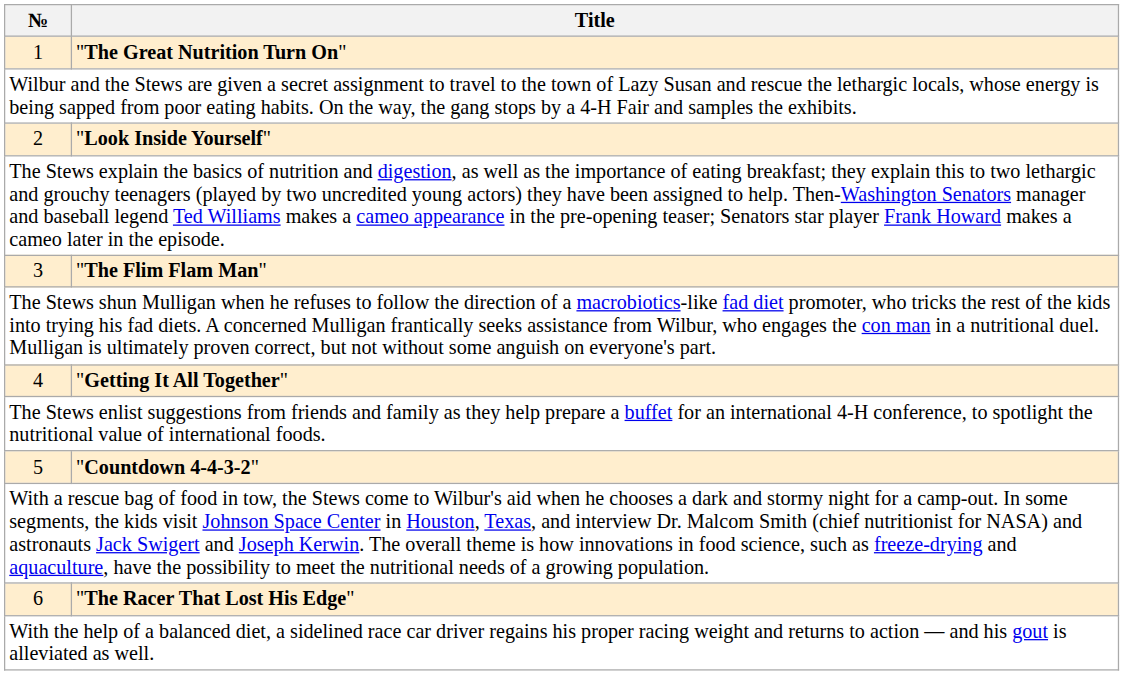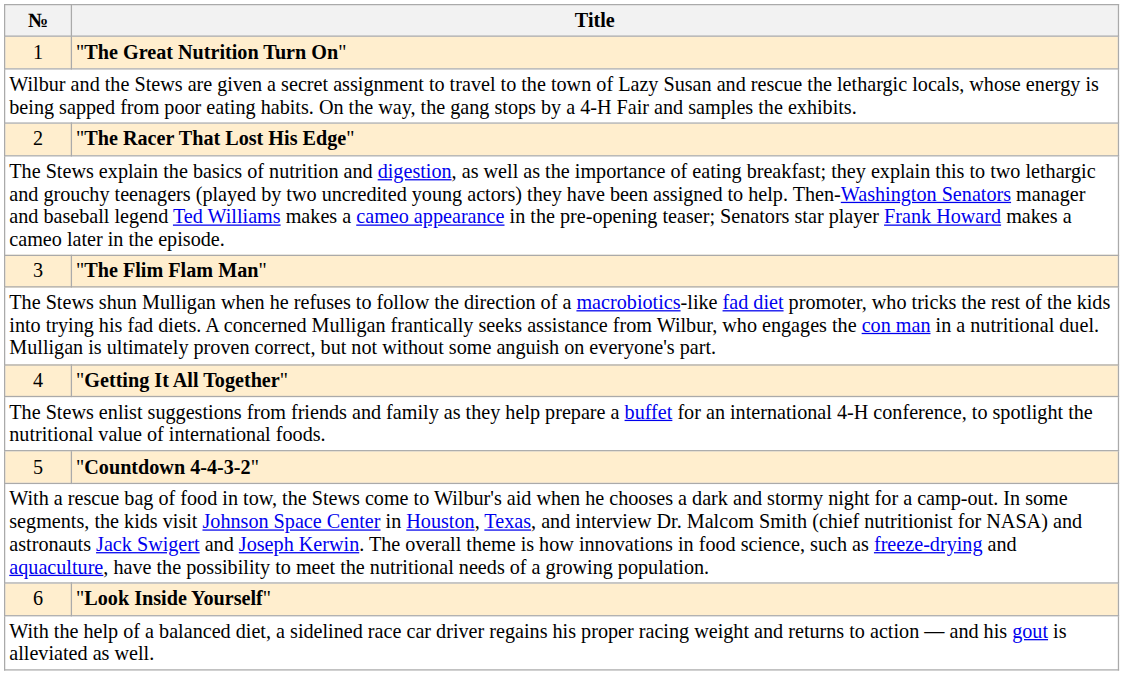(174, 139) "Look Inside Yourself" -> (215, 139) "The Racer That Lost His Edge"
(215, 598) "The Racer That Lost His Edge" -> (174, 598) "Look Inside Yourself"
